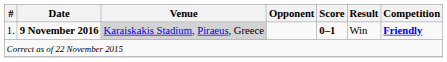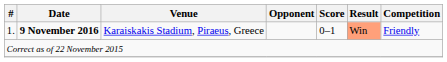(184, 31) lightgrey background -> (184, 31) no background
(327, 31) bold -> (327, 31) normal
(358, 31) no background -> (358, 31) lightsalmon background
(403, 31) bold -> (401, 31) normal
